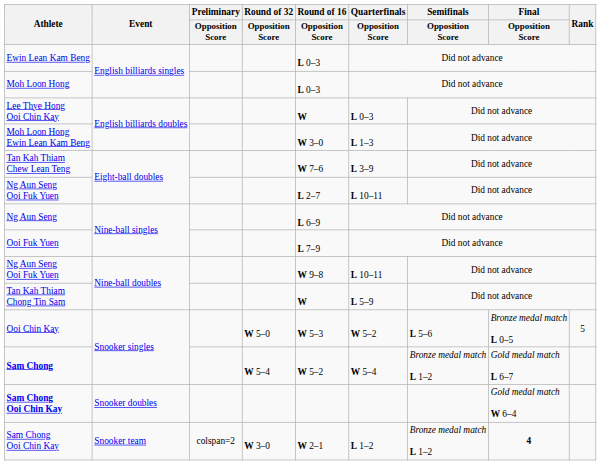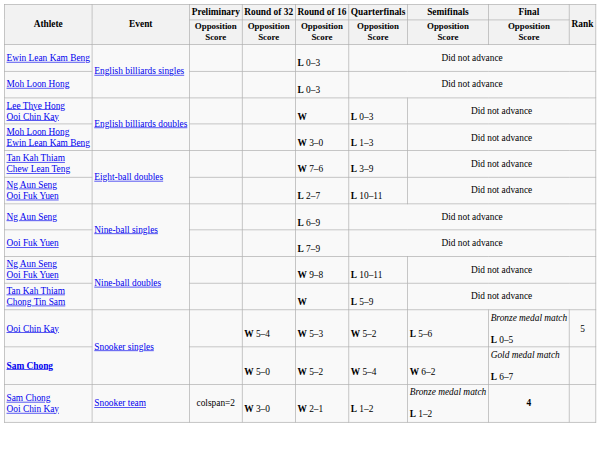(257, 334) W 5–0 -> (257, 334) W 5–4
(257, 372) W 5–4 -> (257, 372) W 5–0
(448, 366) Bronze medal match L 1–2 -> (423, 372) W 6–2
- row: (34, 404)
